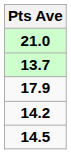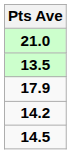(35, 64) 13.7 -> (35, 64) 13.5
